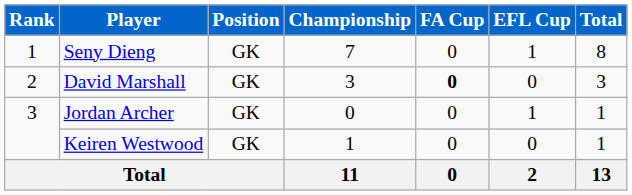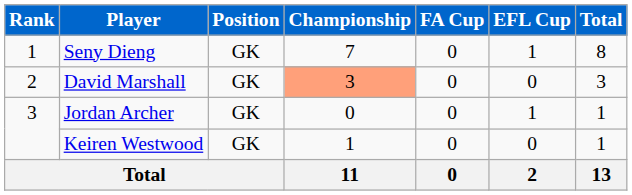(350, 81) no background -> (350, 81) lightsalmon background
(452, 81) bold -> (452, 81) normal
